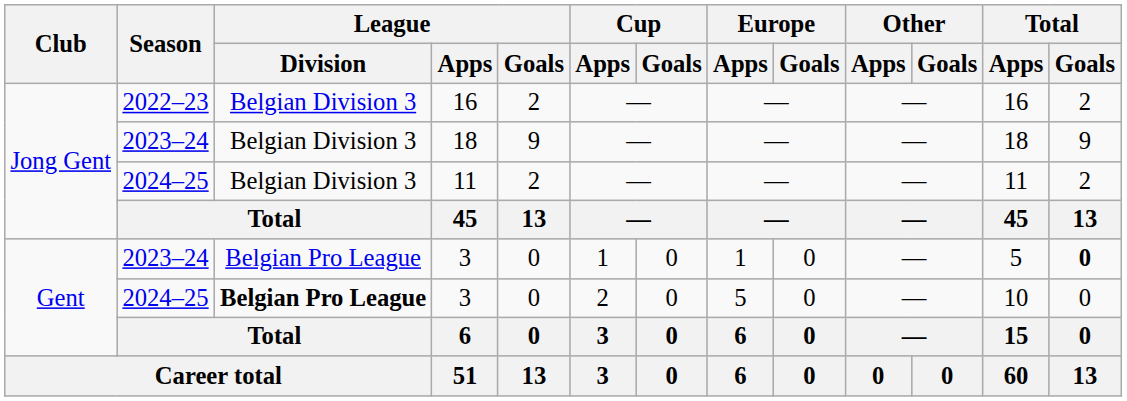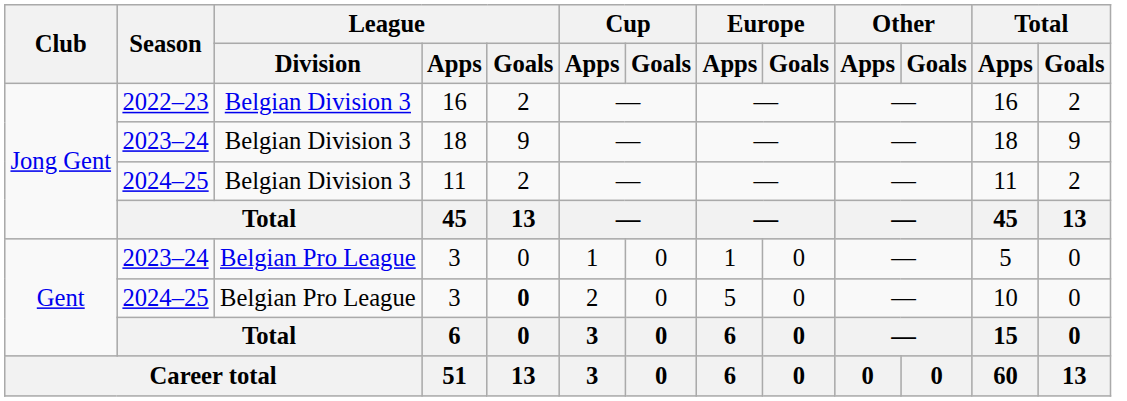(1085, 258) bold -> (1074, 258) normal
(323, 297) bold -> (318, 297) normal
(534, 297) normal -> (523, 297) bold
